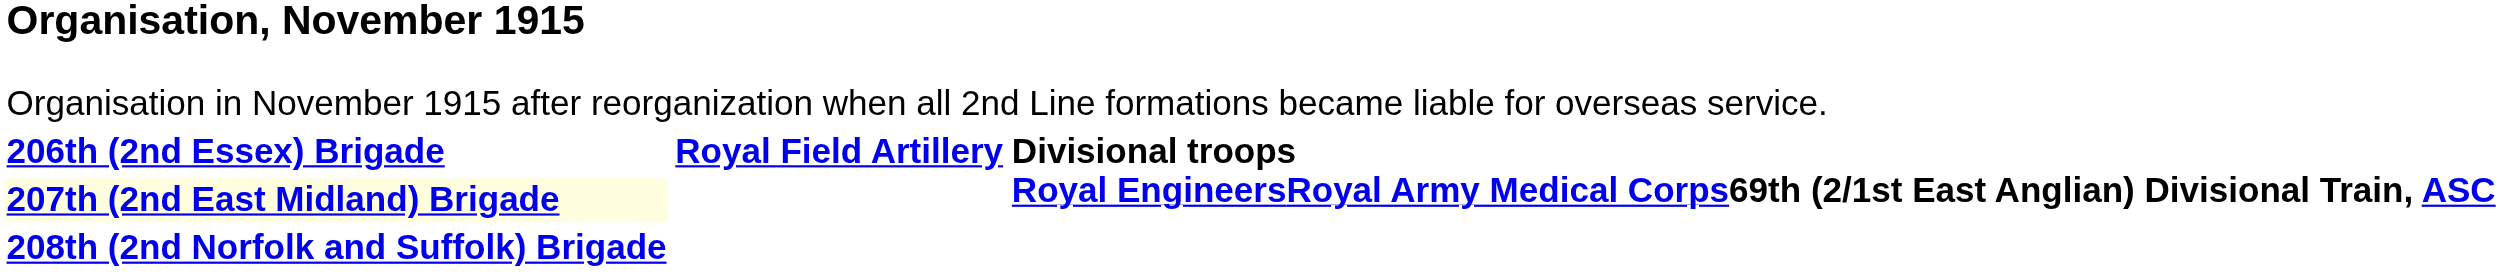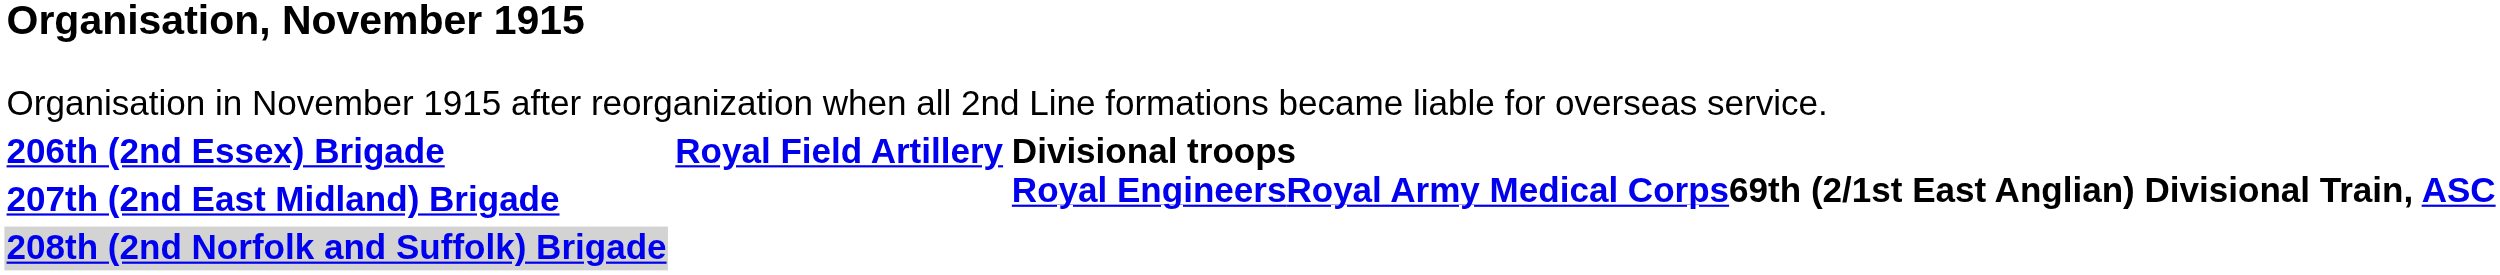(283, 200) lightyellow background -> (283, 200) no background
(337, 248) no background -> (337, 248) lightgrey background
